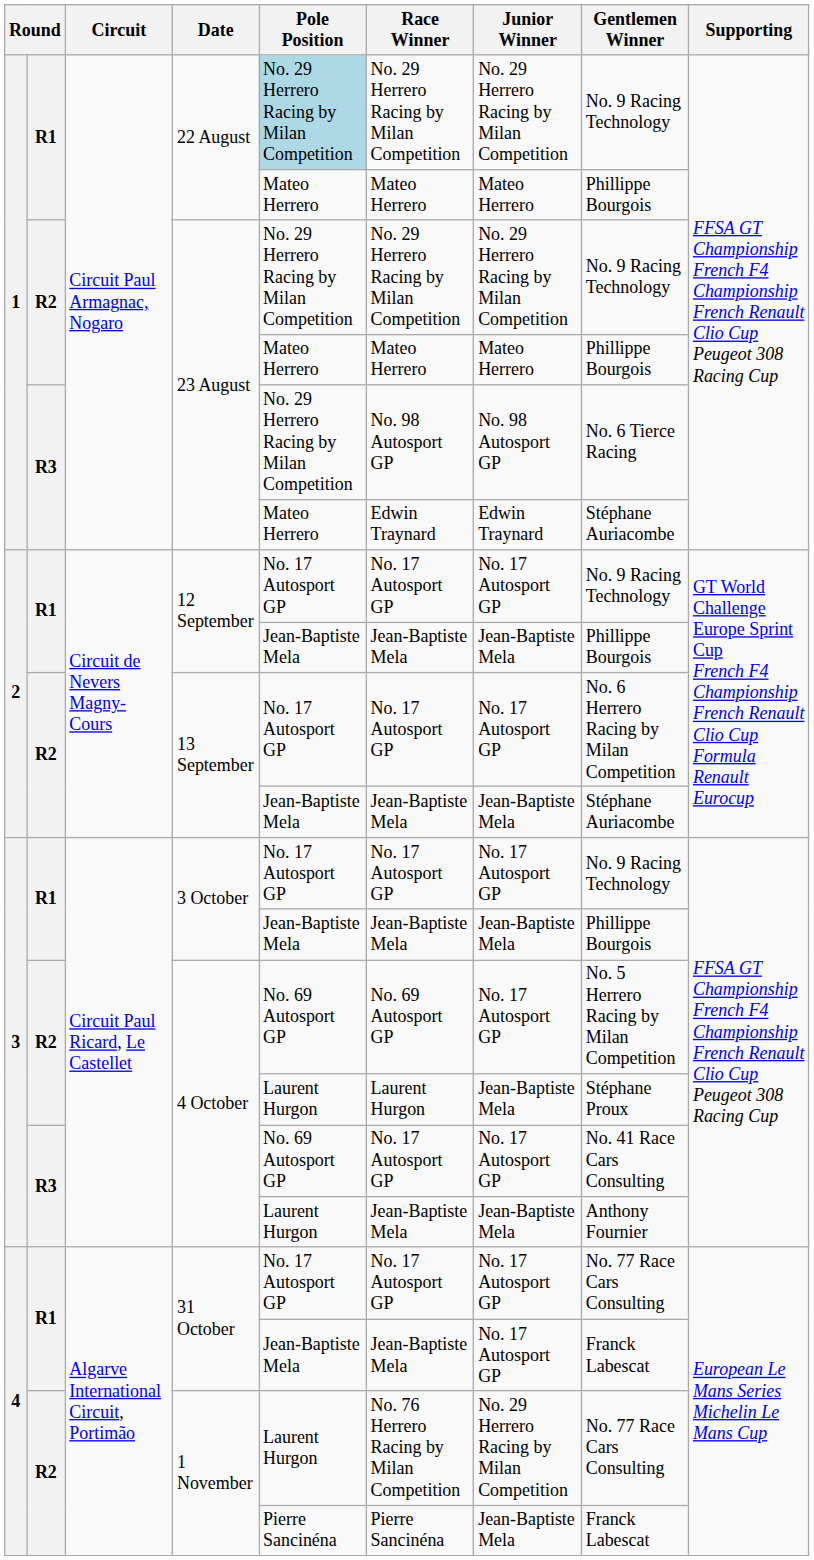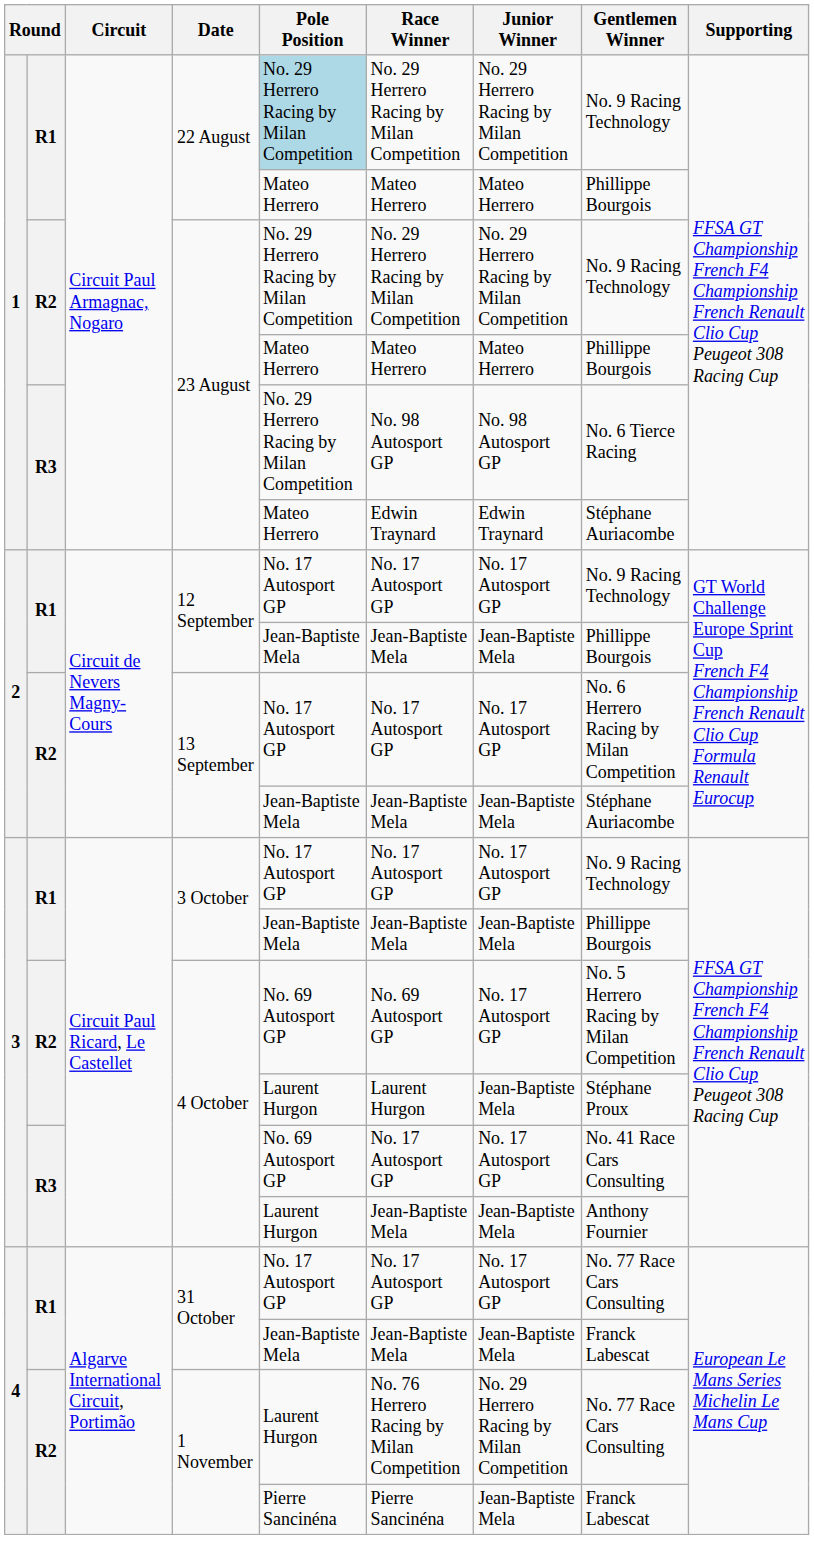(514, 1354) No. 17 Autosport GP -> (526, 1344) Jean-Baptiste Mela
